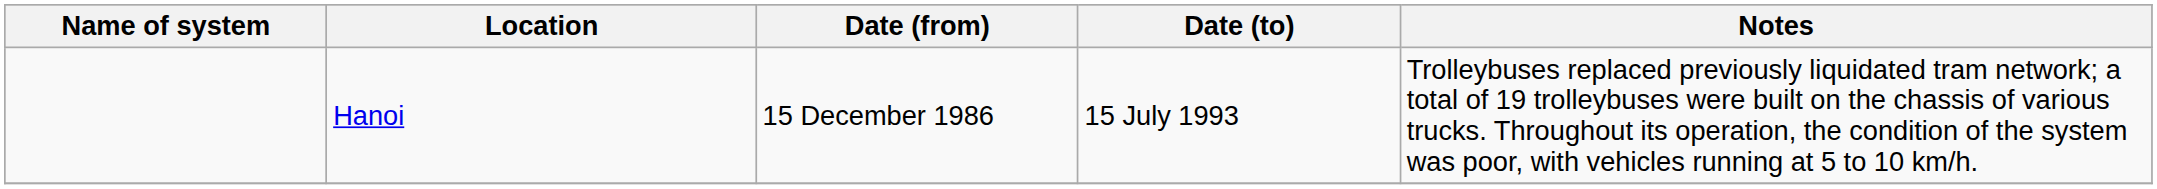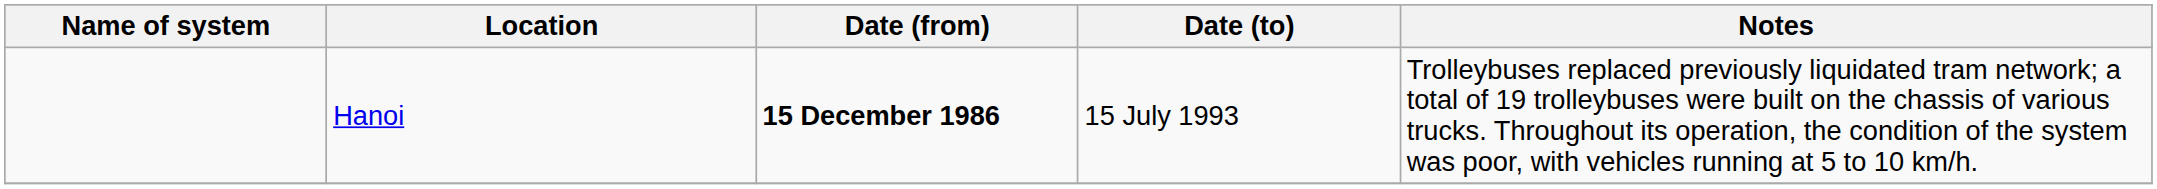(878, 115) normal -> (881, 115) bold
